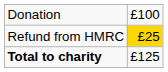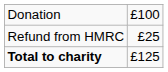(149, 36) gold background -> (149, 36) no background
